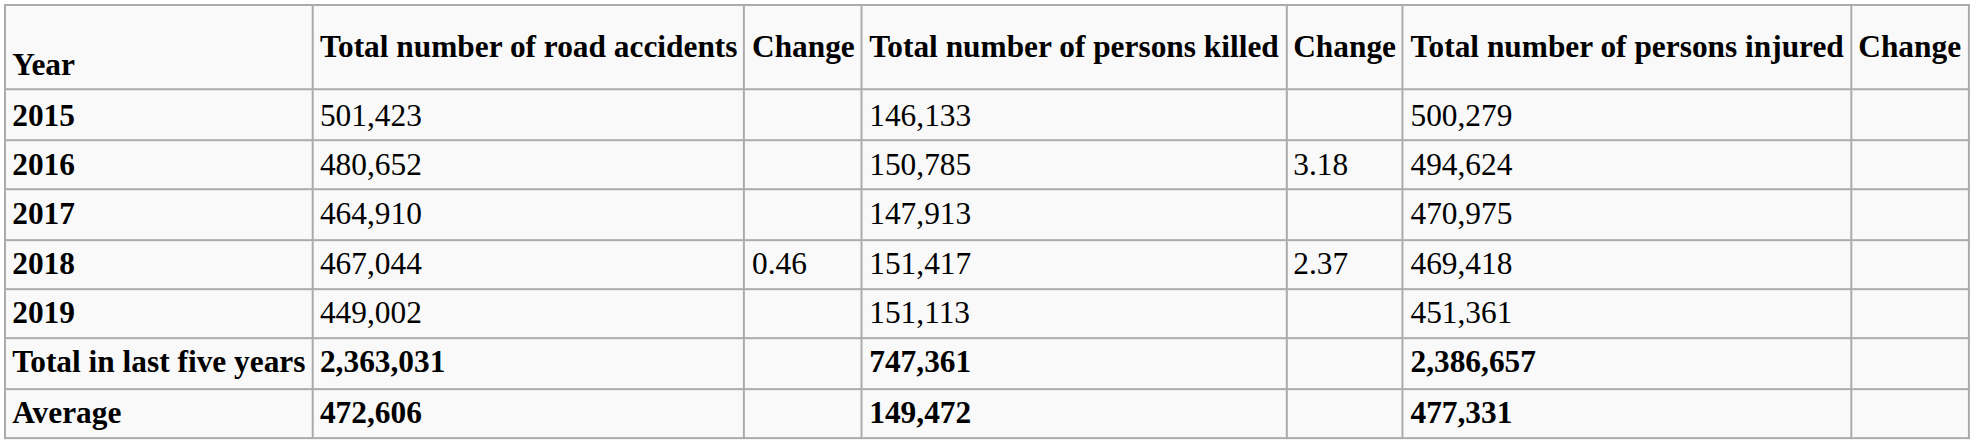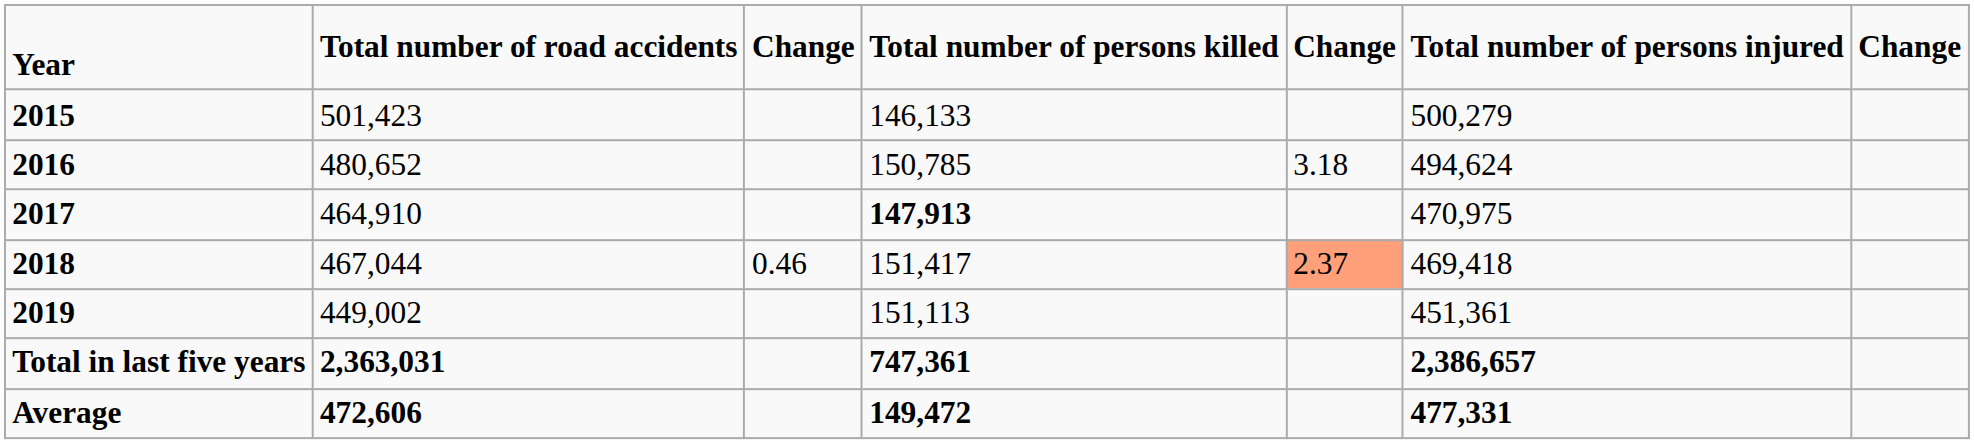(920, 213) normal -> (920, 213) bold
(1321, 263) no background -> (1321, 263) lightsalmon background
